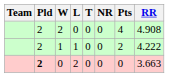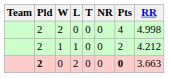(149, 30) 4.908 -> (149, 30) 4.998
(149, 47) 4.222 -> (149, 47) 4.212
(120, 64) normal -> (120, 64) bold
